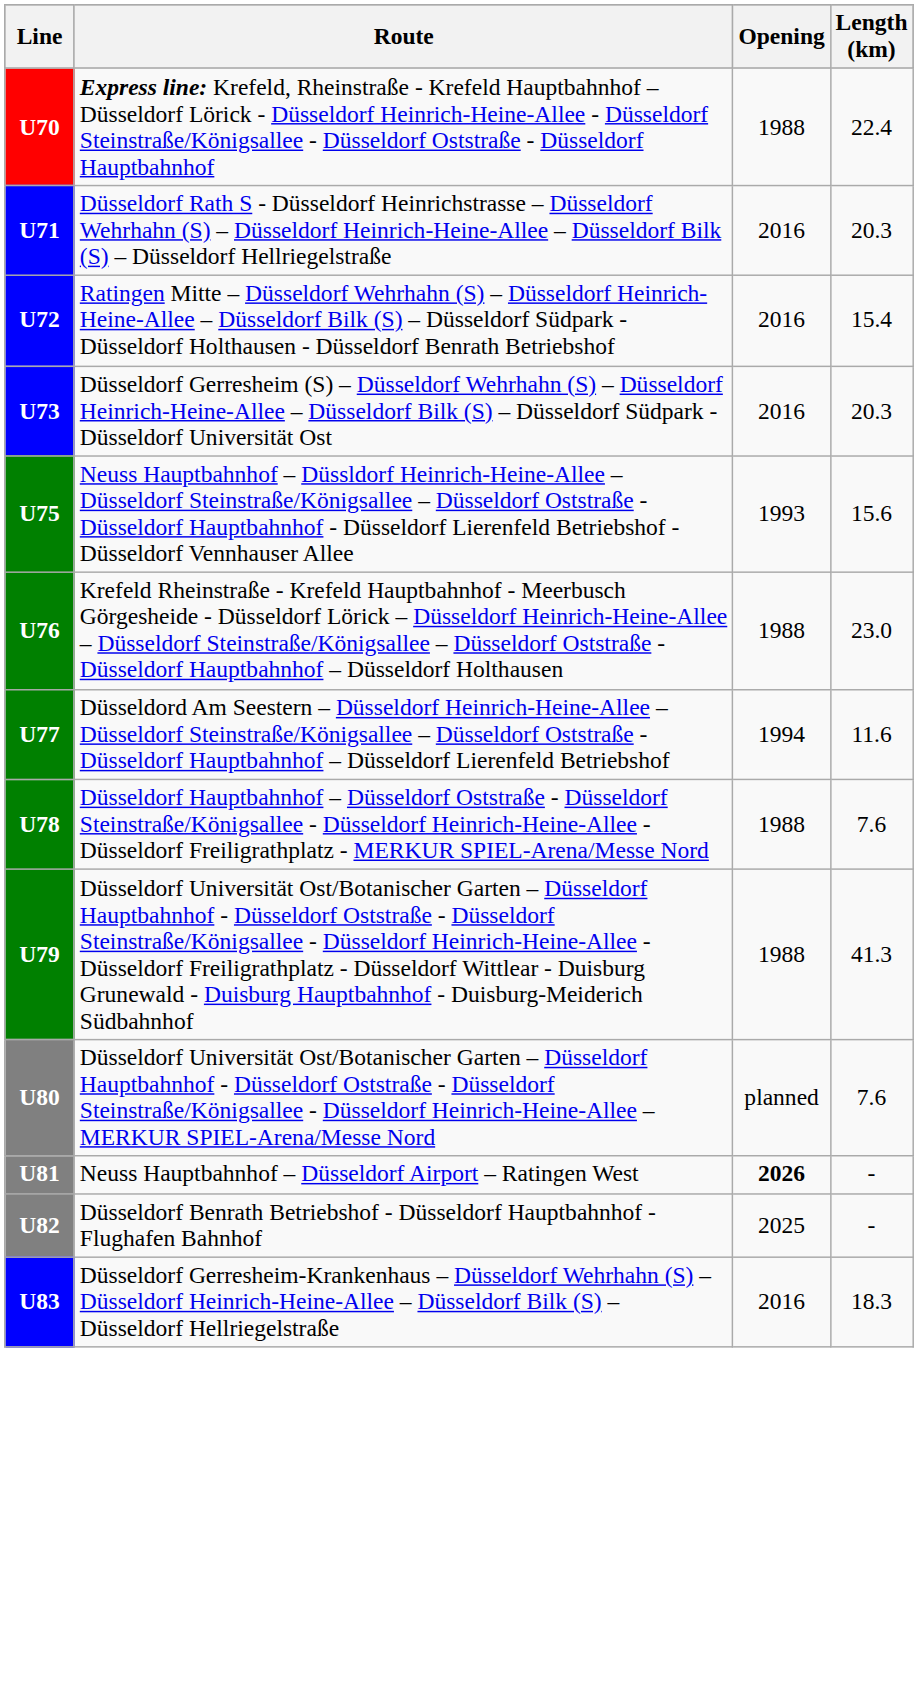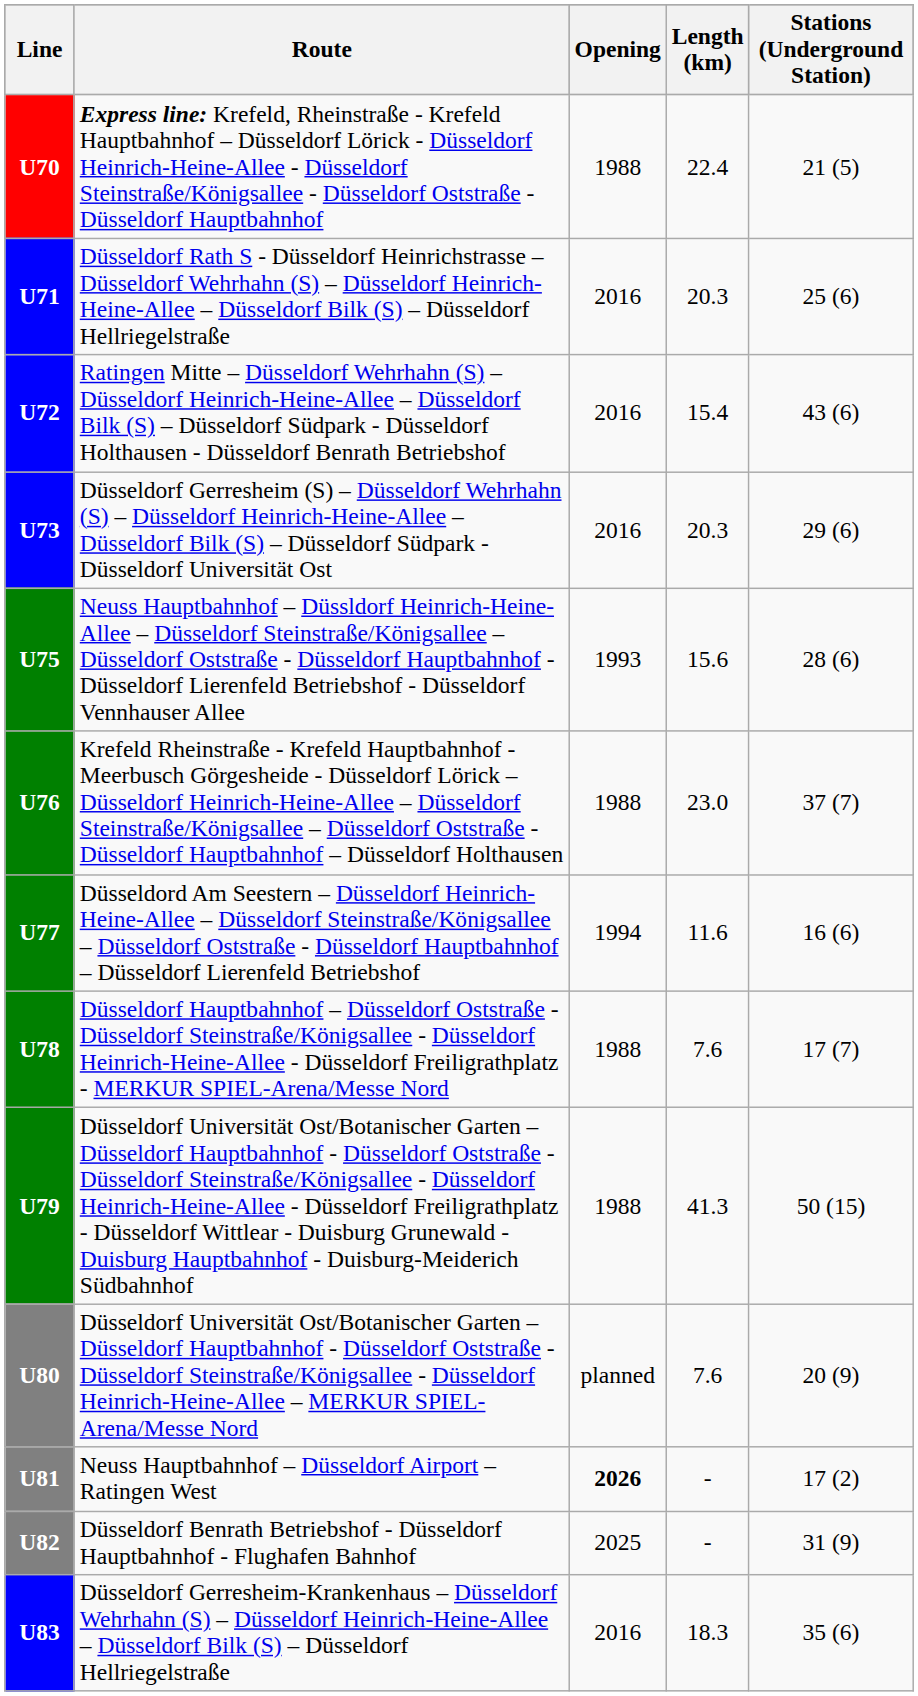+ column: (831, 49)
